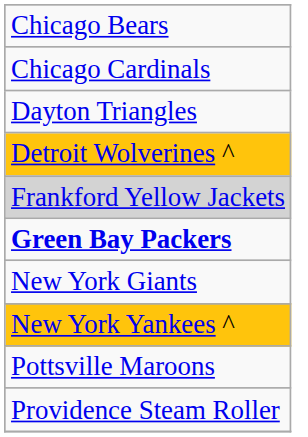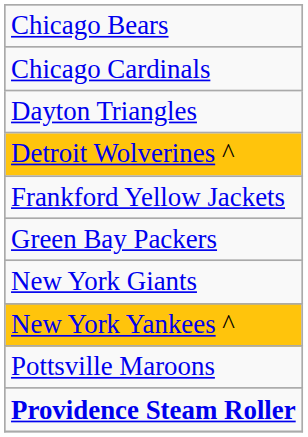(148, 196) lightgrey background -> (148, 196) no background
(121, 238) bold -> (114, 238) normal
(145, 409) normal -> (153, 409) bold
